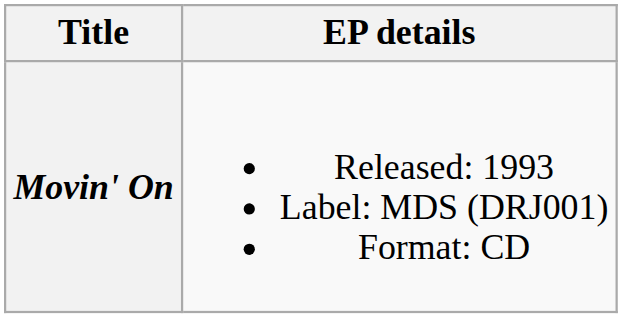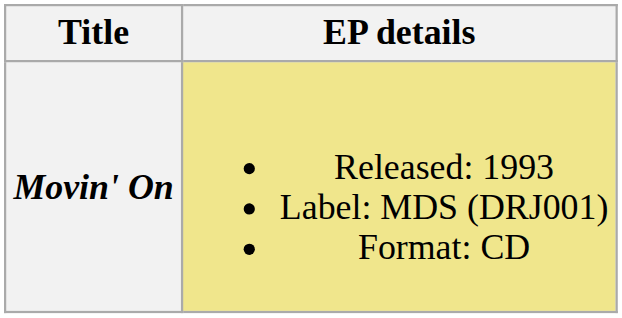(399, 207) no background -> (399, 207) khaki background
